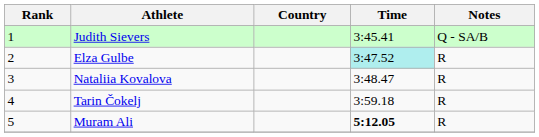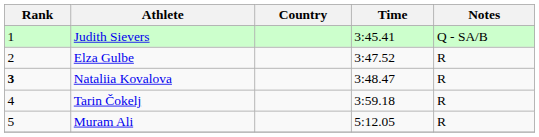(374, 57) paleturquoise background -> (375, 57) no background
(11, 79) normal -> (11, 79) bold
(374, 121) bold -> (375, 121) normal
